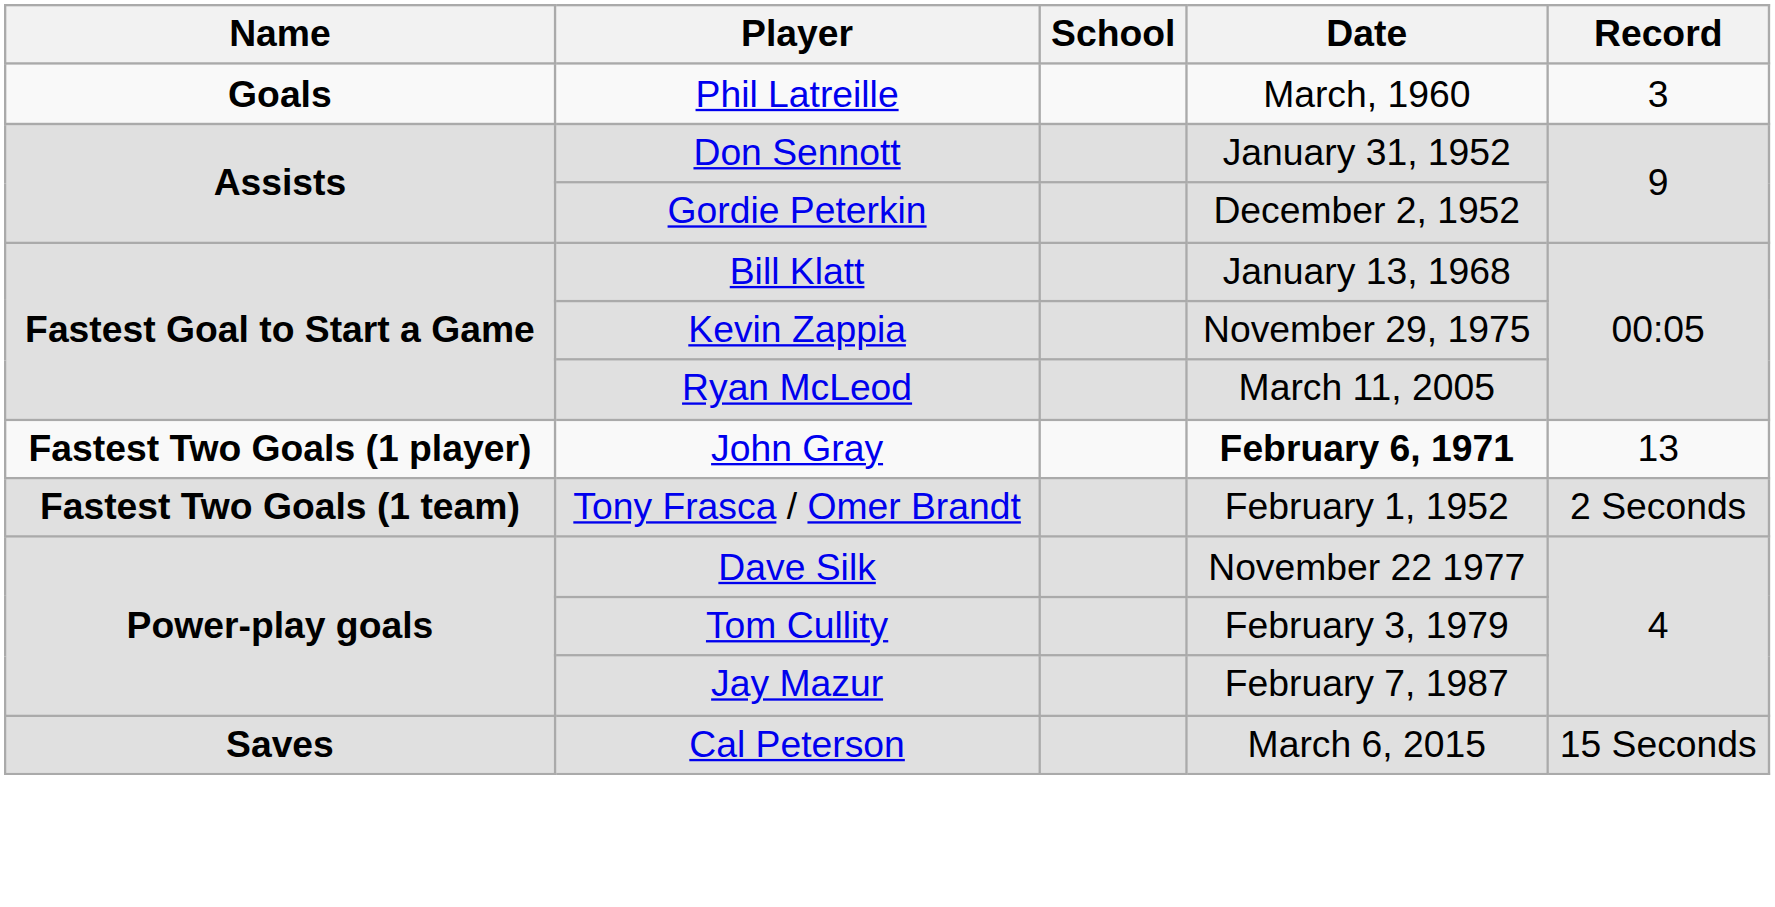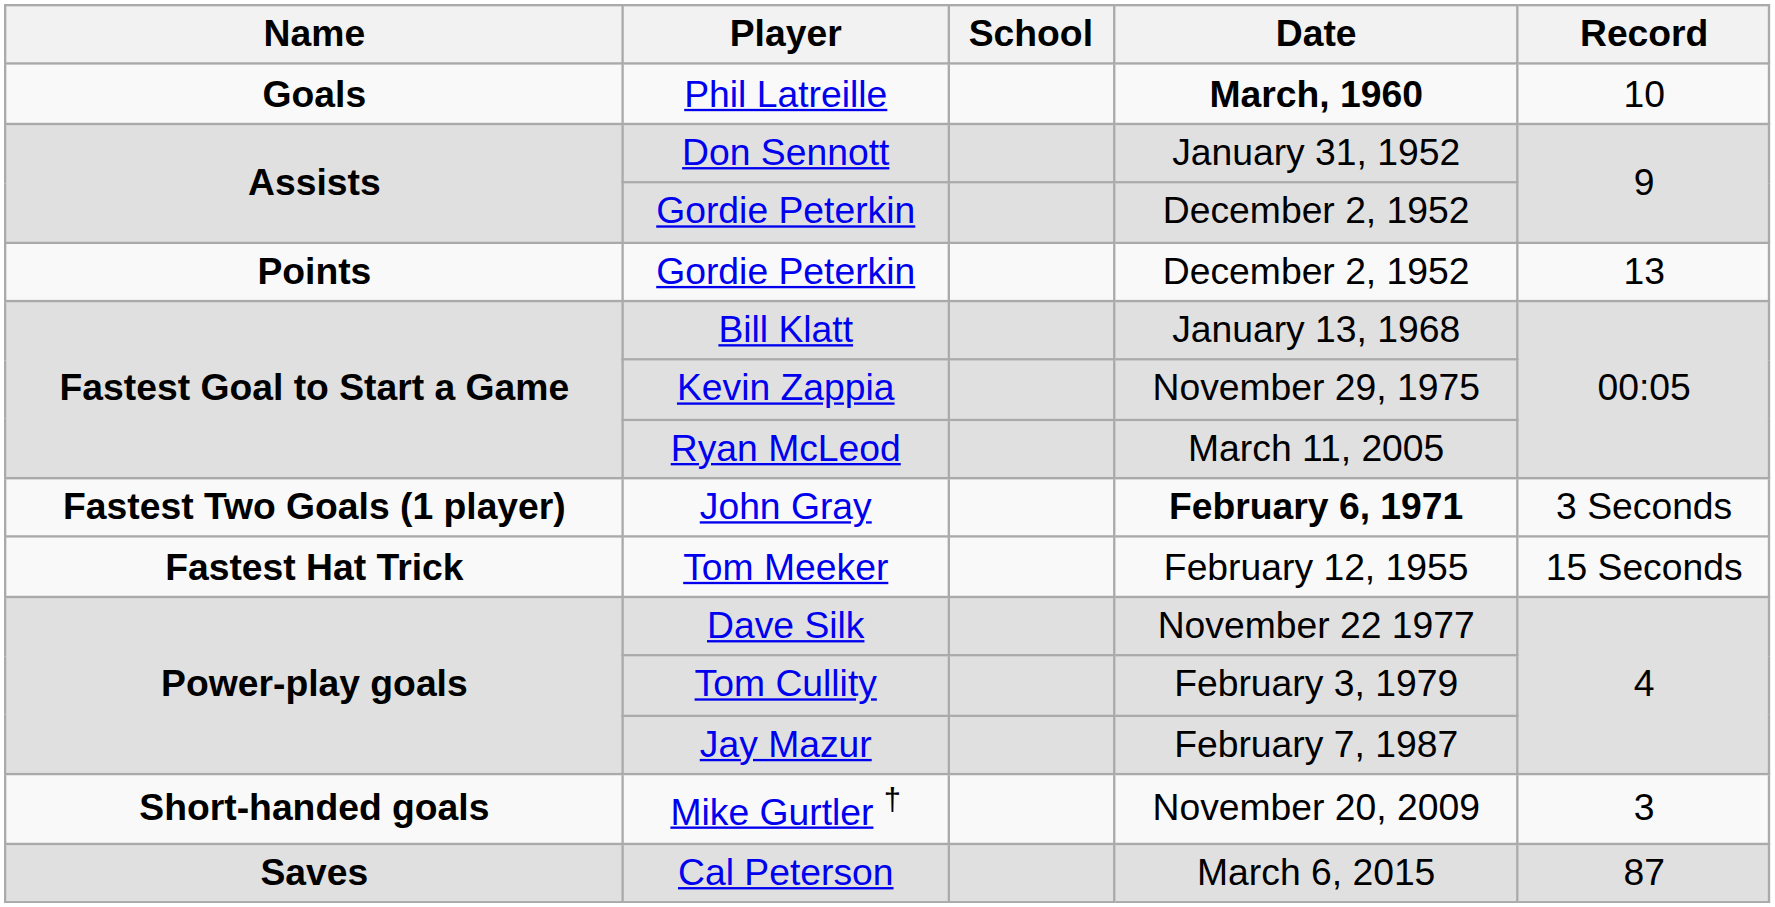(1367, 93) normal -> (1316, 93) bold
(1658, 93) 3 -> (1644, 93) 10
+ row: (314, 270)
(1658, 447) 13 -> (1644, 507) 3 Seconds
- row: (280, 507)
+ row: (314, 566)
+ row: (314, 807)
(1658, 743) 15 Seconds -> (1644, 871) 87
